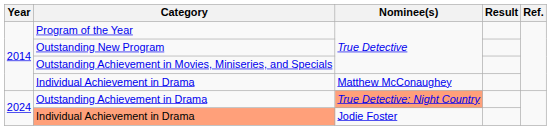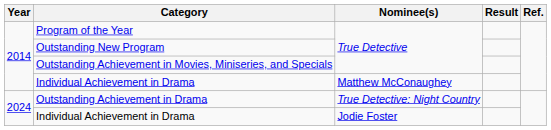(409, 99) lightsalmon background -> (409, 99) no background
(115, 116) lightsalmon background -> (115, 116) no background
